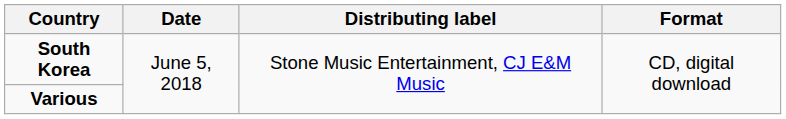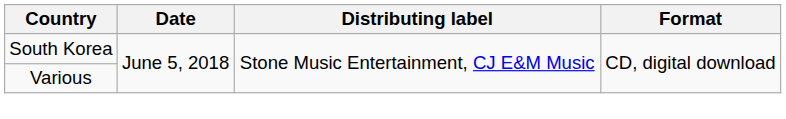(64, 59) bold -> (61, 48) normal
(64, 98) bold -> (61, 78) normal
